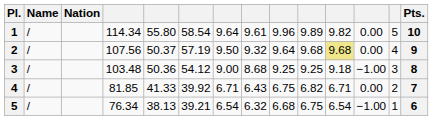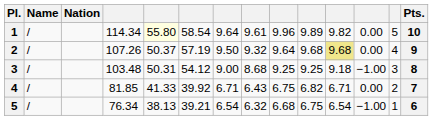(161, 32) no background -> (161, 32) lightyellow background
(124, 50) 107.56 -> (124, 50) 107.26
(161, 69) 50.36 -> (161, 69) 50.31
